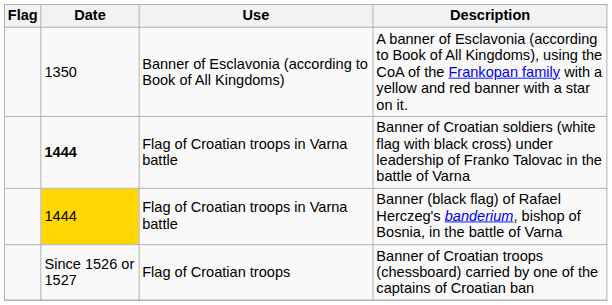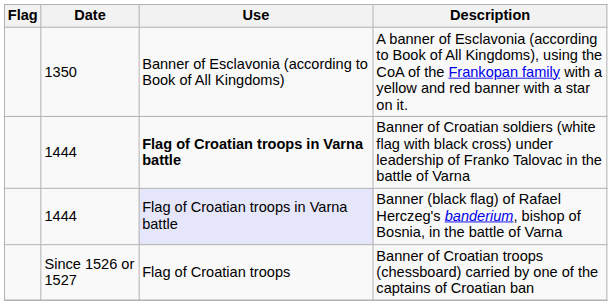(61, 152) bold -> (61, 152) normal
(245, 152) normal -> (253, 152) bold
(61, 216) gold background -> (61, 216) no background
(245, 216) no background -> (245, 216) lavender background
